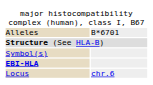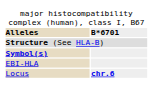(22, 32) normal -> (22, 32) bold
(105, 32) normal -> (105, 32) bold
(27, 53) normal -> (27, 53) bold
(22, 63) bold -> (22, 63) normal
(103, 73) normal -> (103, 73) bold
